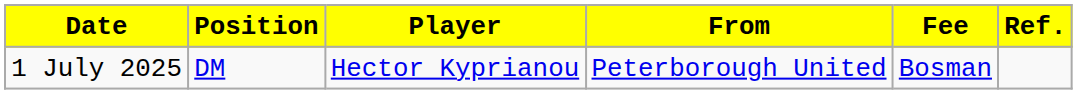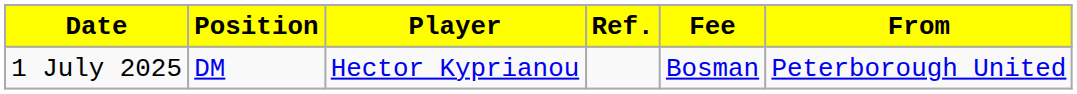columns swapped: (739, 26) <-> (1035, 26)
